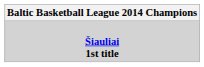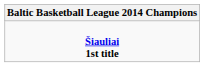(102, 47) lightgrey background -> (102, 47) no background
